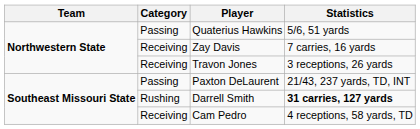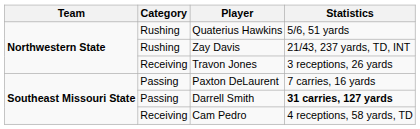(159, 30) Passing -> (160, 30) Rushing
(164, 47) Receiving -> (160, 47) Rushing
(331, 47) 7 carries, 16 yards -> (349, 47) 21/43, 237 yards, TD, INT
(349, 81) 21/43, 237 yards, TD, INT -> (331, 81) 7 carries, 16 yards
(160, 98) Rushing -> (159, 98) Passing
